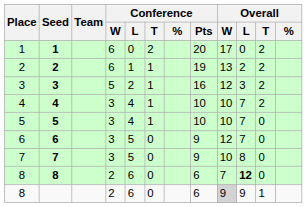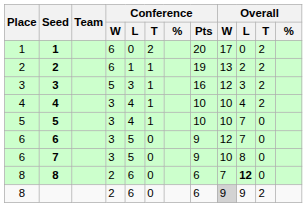(131, 85) 2 -> (131, 85) 3
(242, 103) 7 -> (242, 103) 4
(22, 157) 7 -> (22, 157) 6
(262, 193) 1 -> (262, 193) 2
